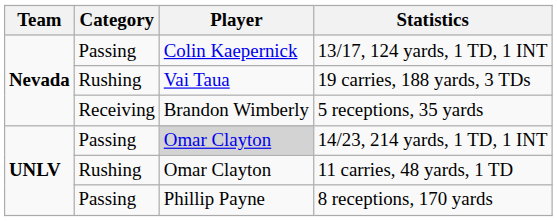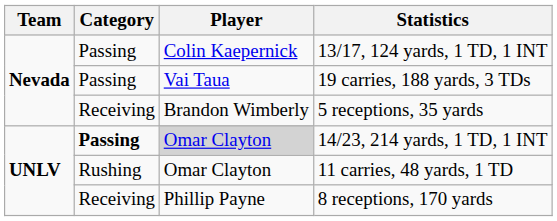(110, 80) Rushing -> (107, 80) Passing
(107, 140) normal -> (109, 140) bold
(107, 200) Passing -> (117, 200) Receiving
